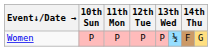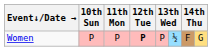(143, 38) normal -> (143, 38) bold
(175, 38) bold -> (175, 38) normal
